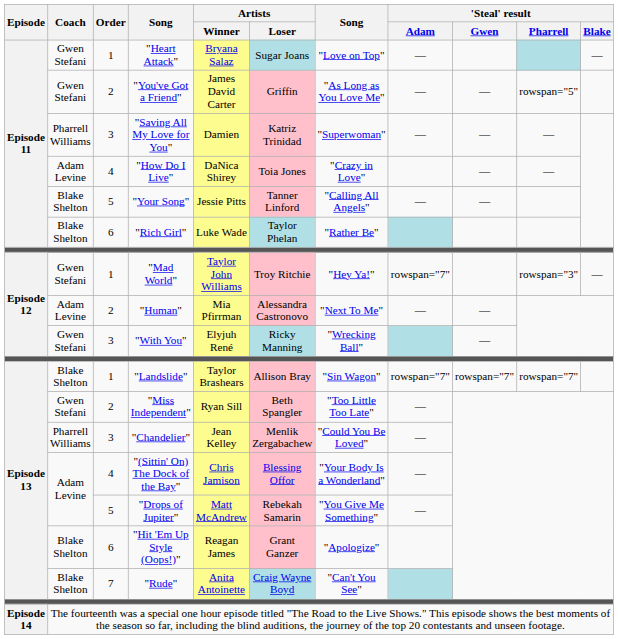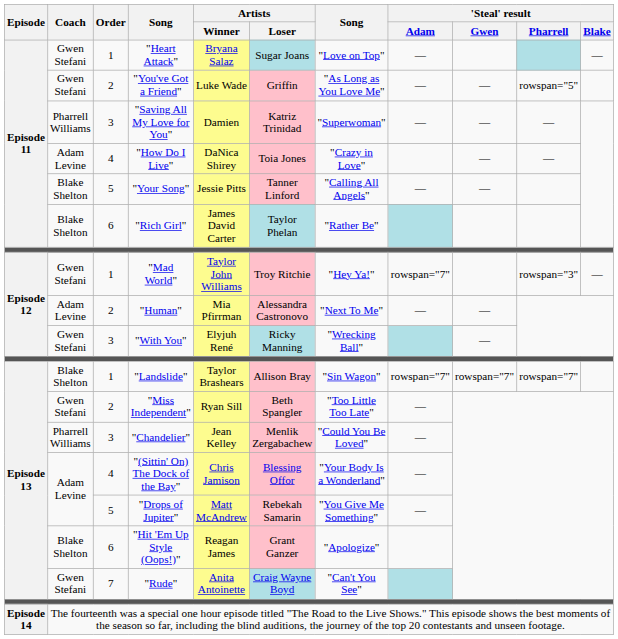(221, 91) James David Carter -> (221, 85) Luke Wade
(221, 232) Luke Wade -> (221, 225) James David Carter
(70, 583) Blake Shelton -> (70, 583) Gwen Stefani
